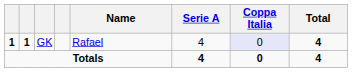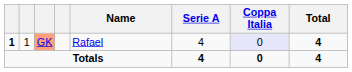(27, 42) bold -> (27, 42) normal
(45, 42) no background -> (45, 42) lightsalmon background
